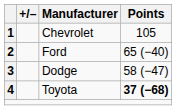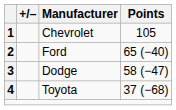(146, 90) bold -> (146, 90) normal
